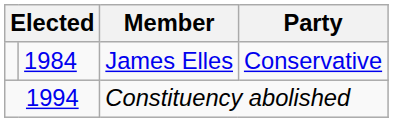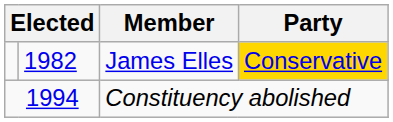(50, 60) 1984 -> (50, 60) 1982
(313, 60) no background -> (313, 60) gold background
